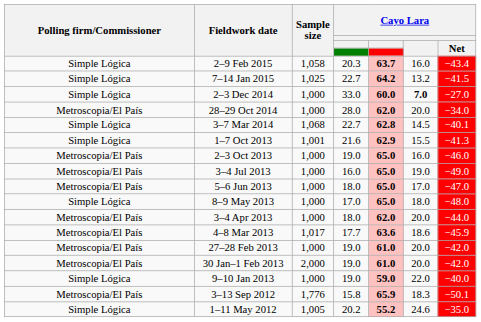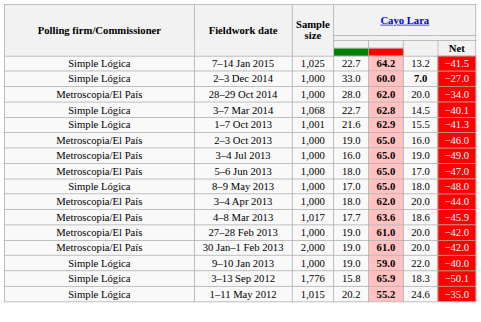- row: (243, 64)
(99, 294) Metroscopia/El País -> (99, 279) Simple Lógica
(313, 310) 1,005 -> (313, 294) 1,015
